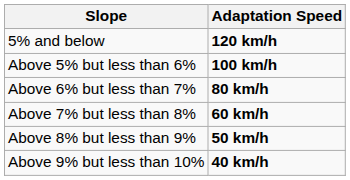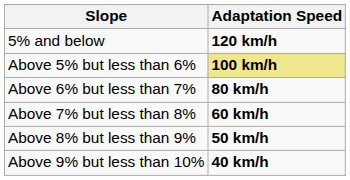(244, 65) no background -> (244, 65) khaki background
